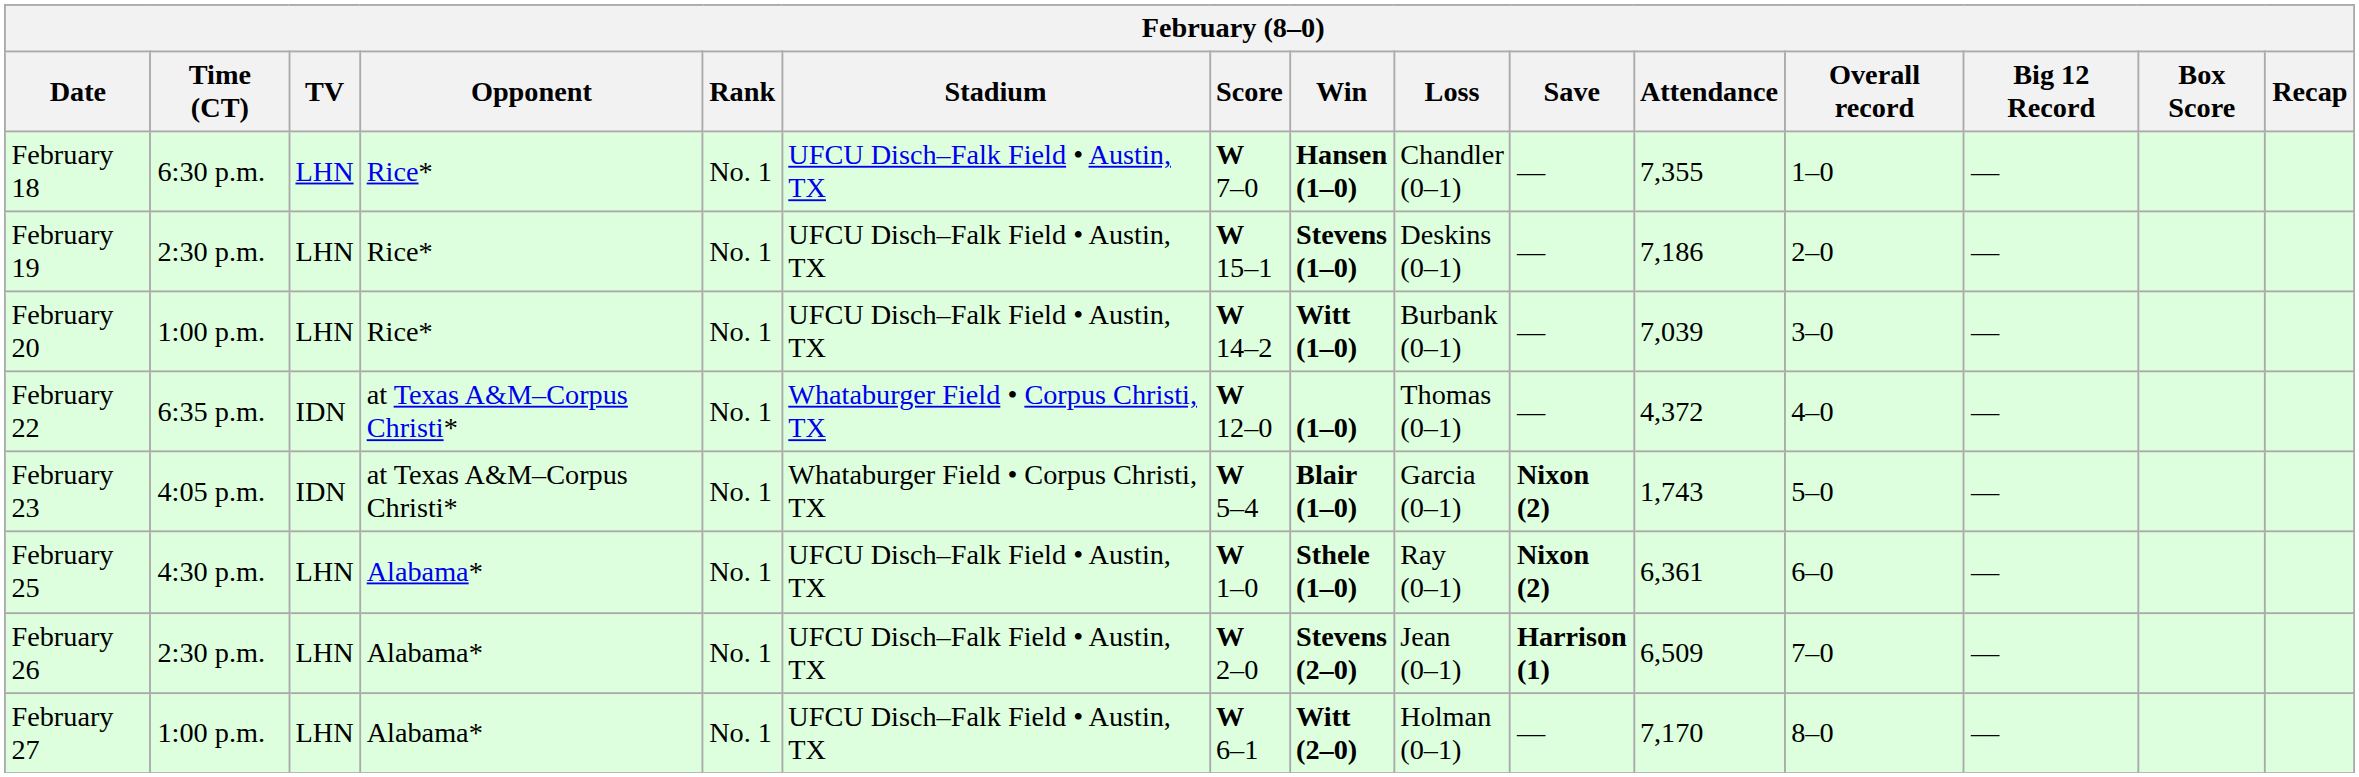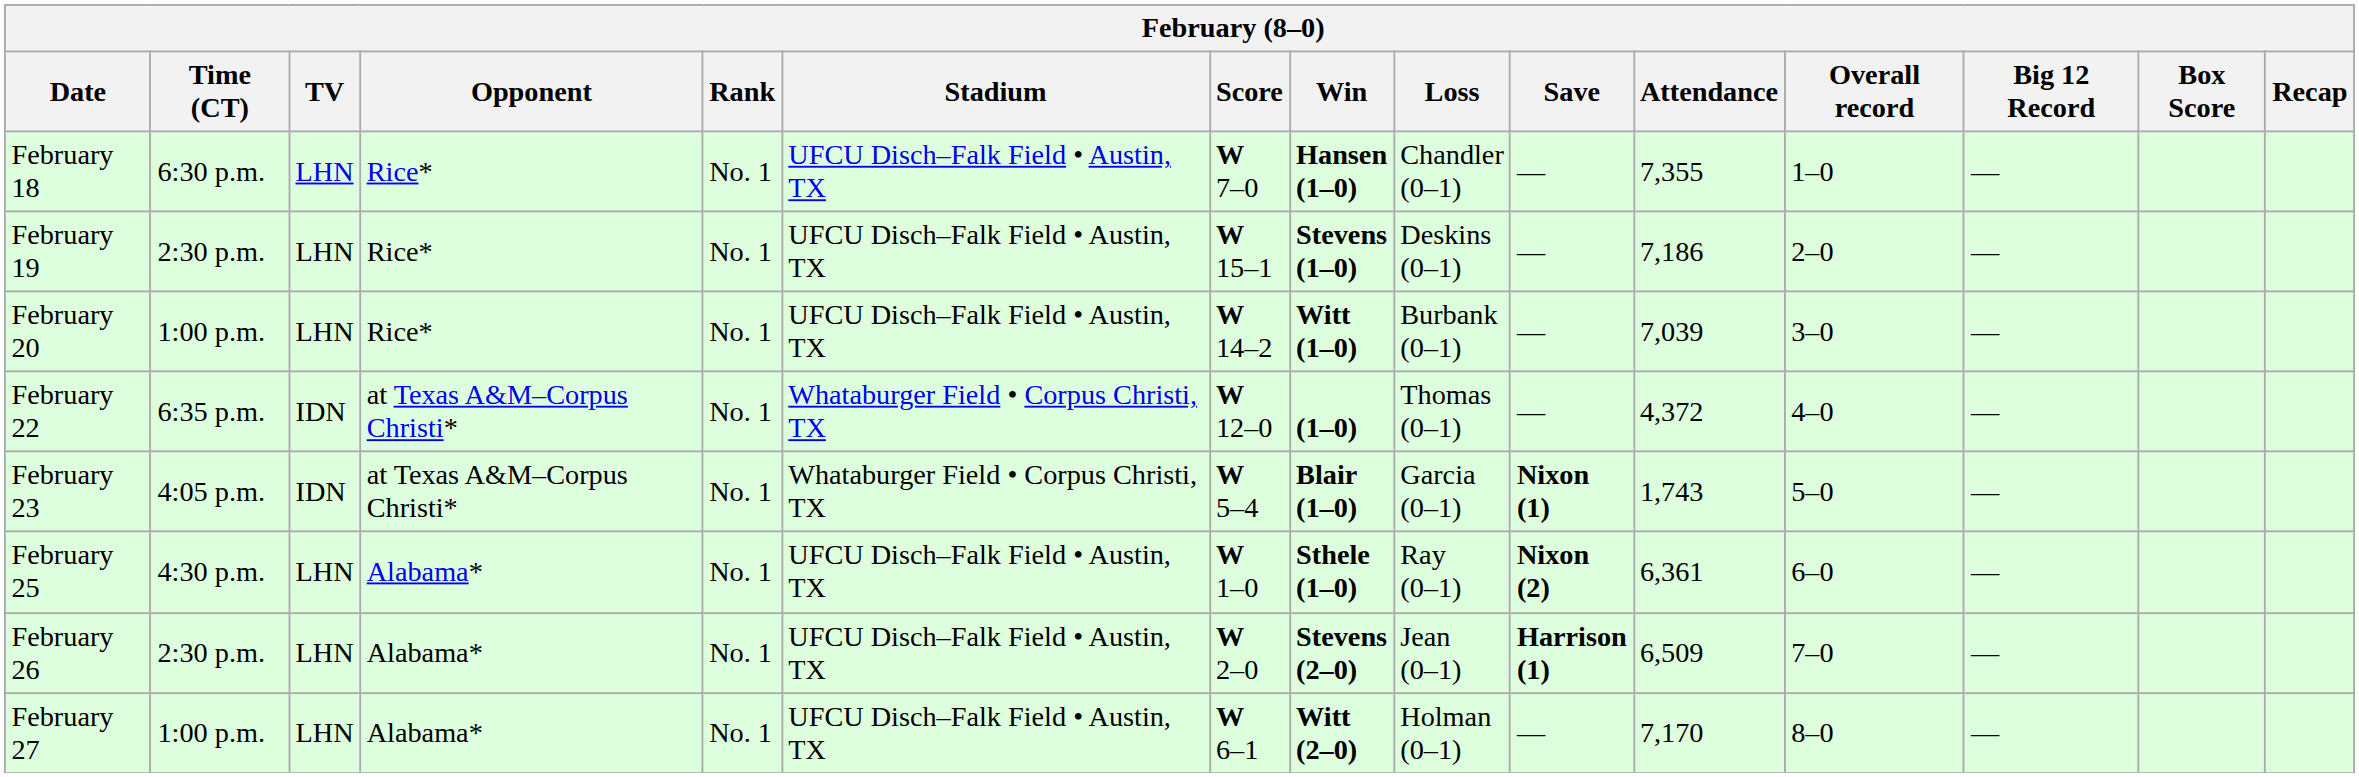(1553, 491) Nixon (2) -> (1553, 491) Nixon (1)
